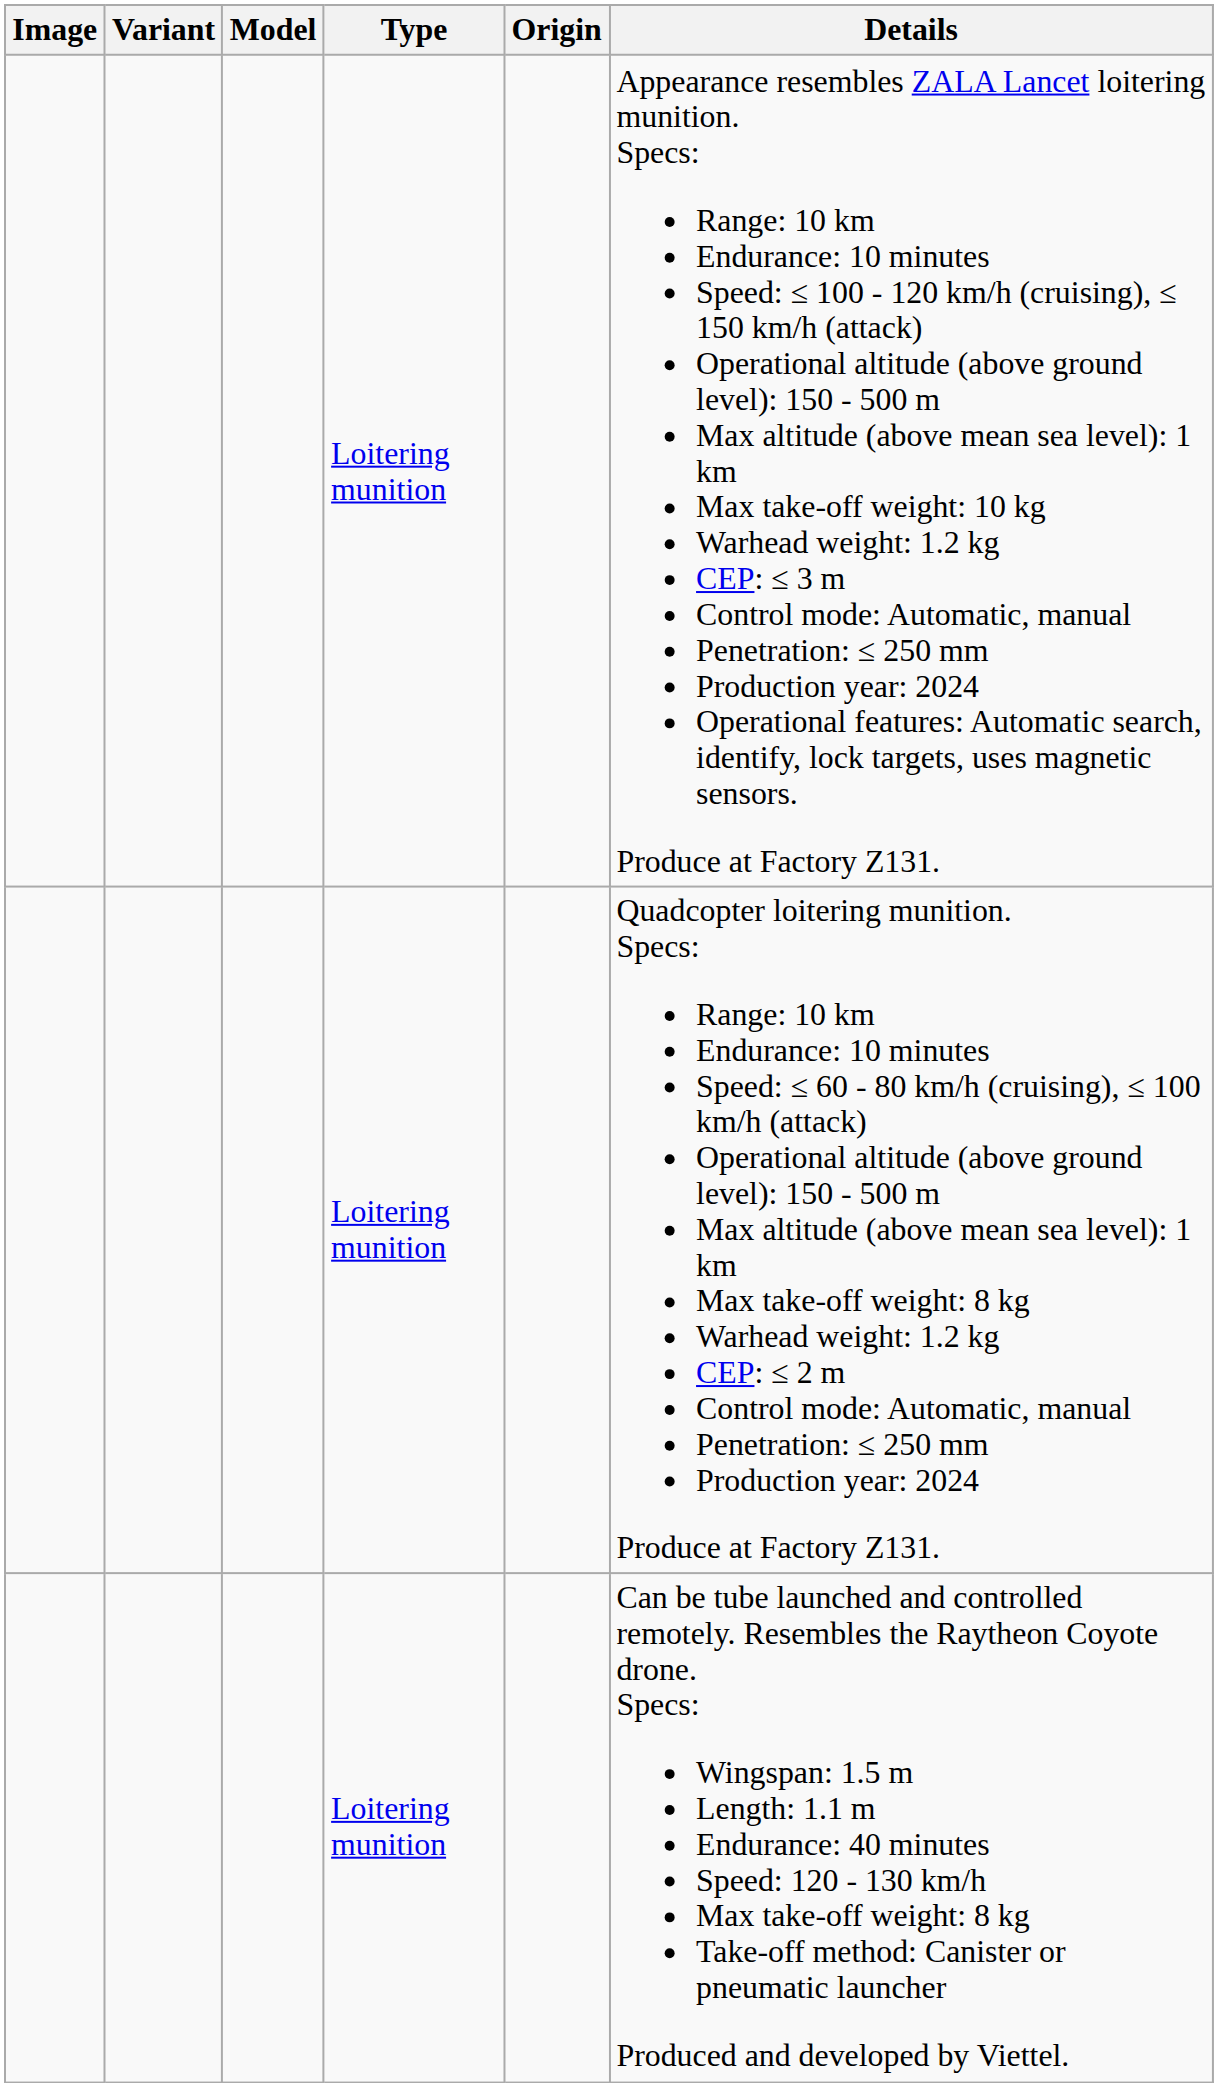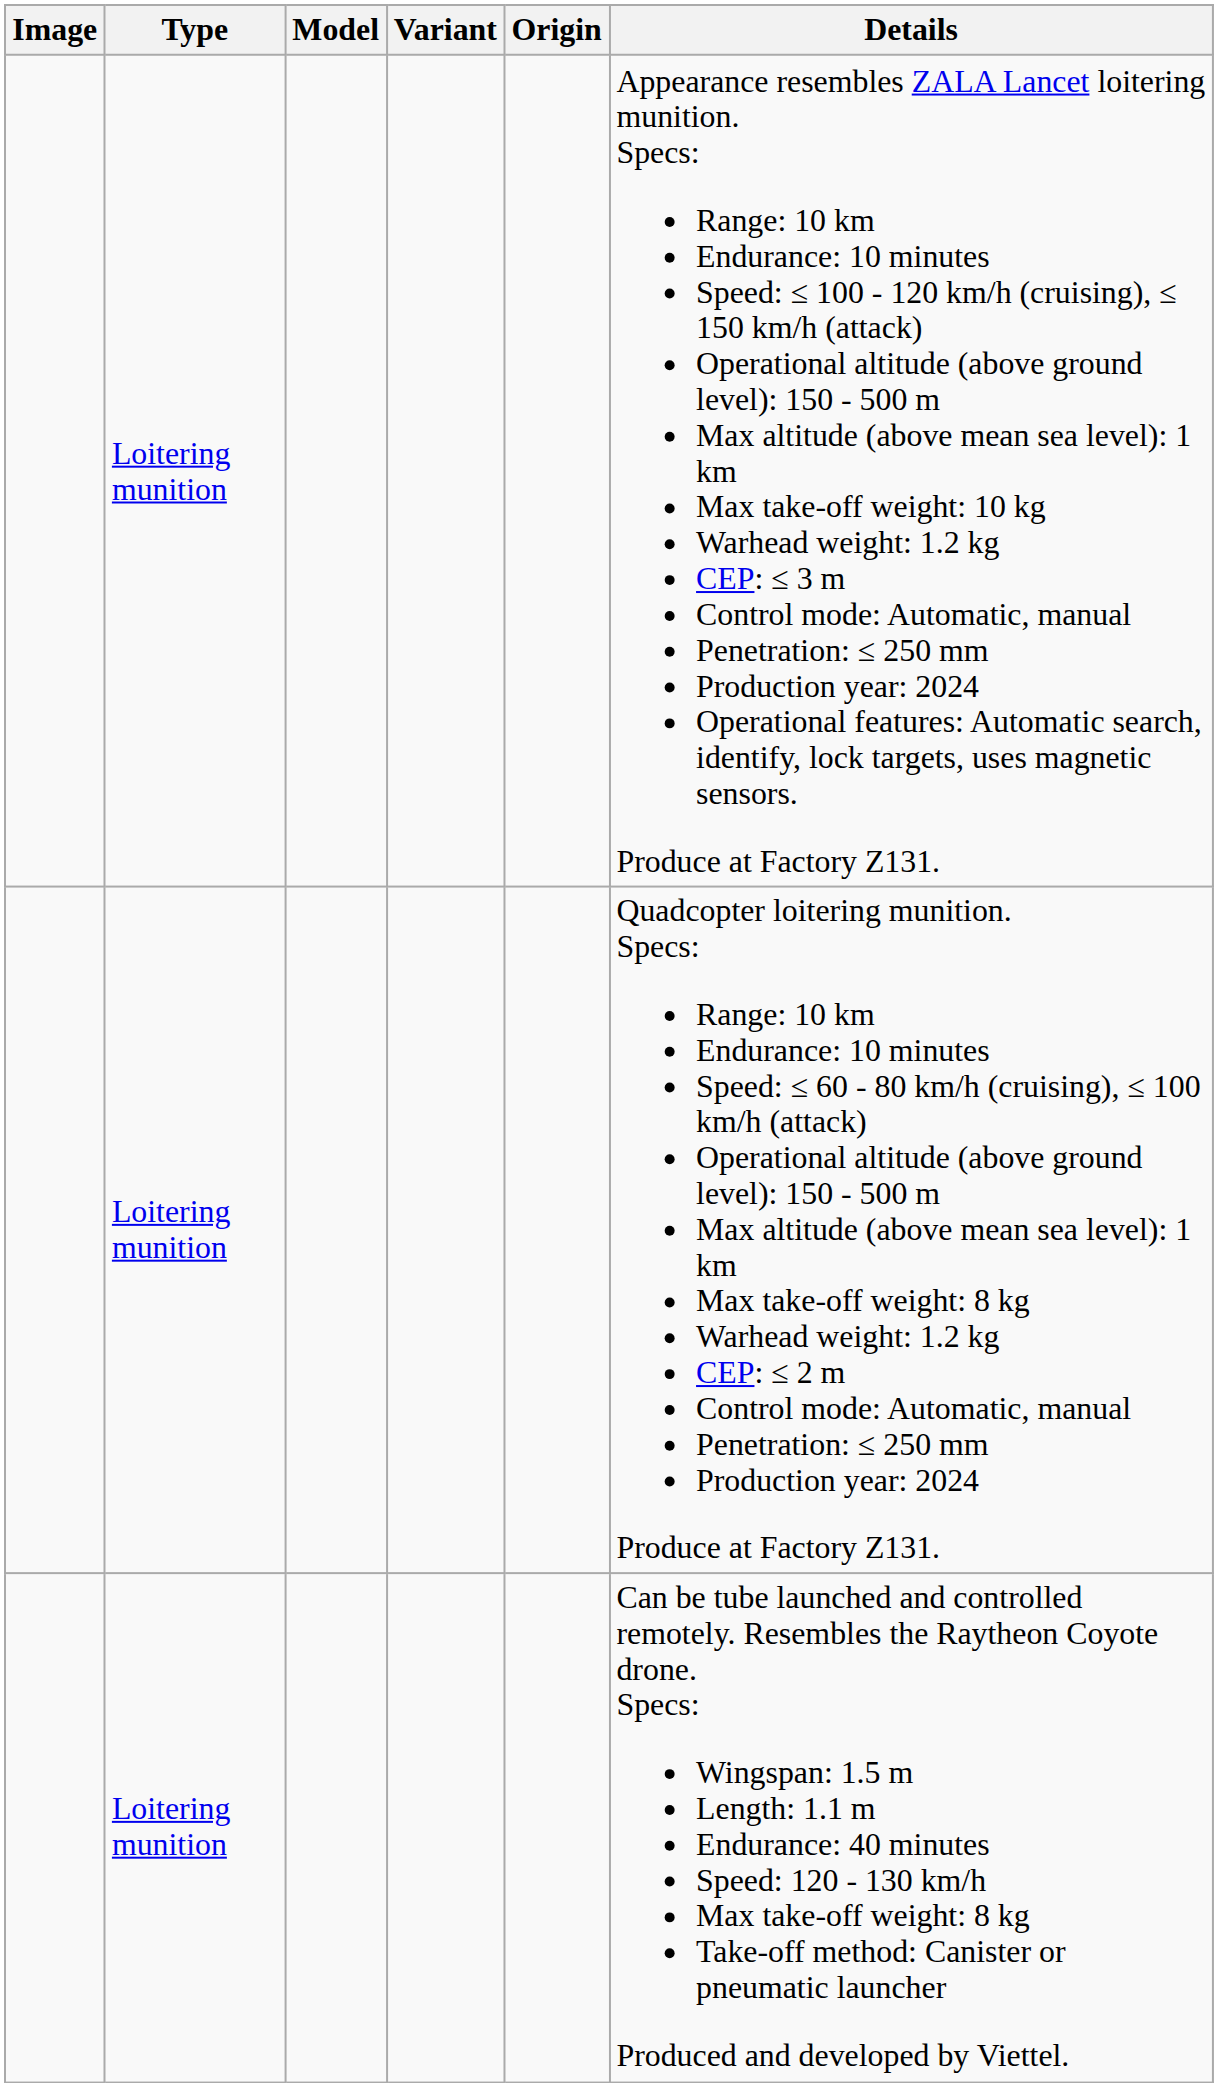columns swapped: (414, 29) <-> (163, 29)
